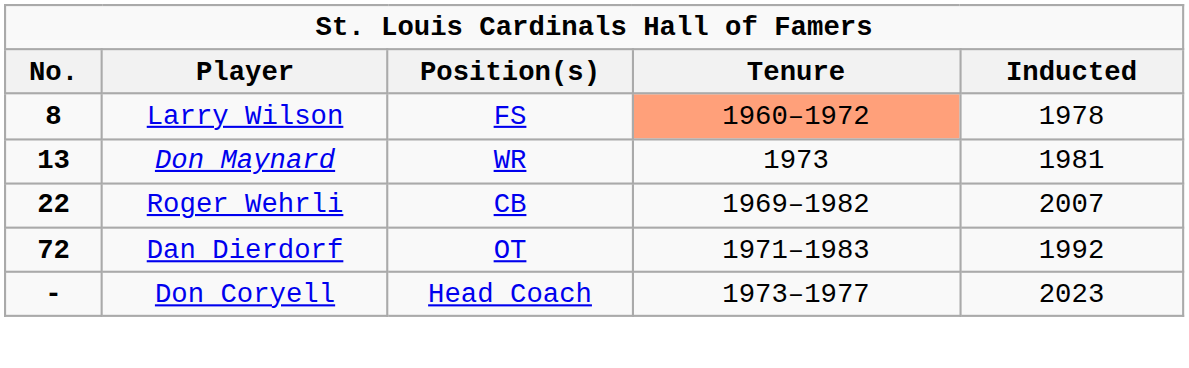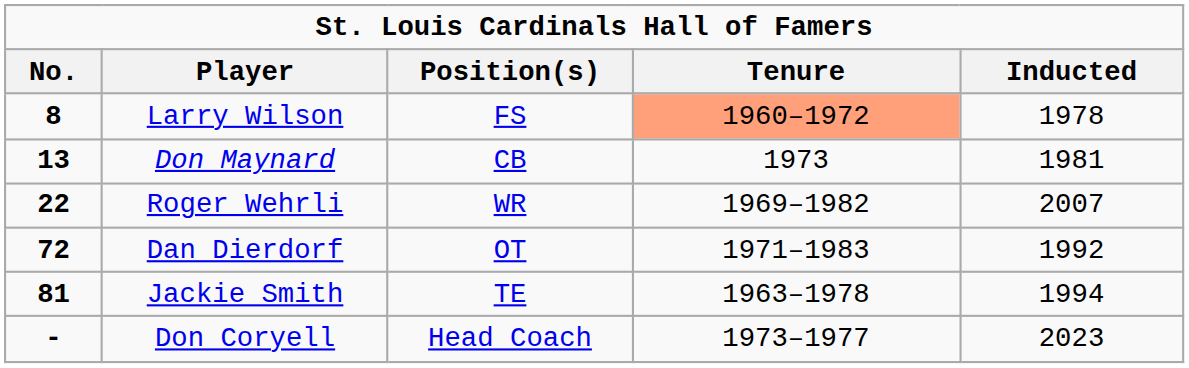(510, 161) WR -> (510, 161) CB
(510, 205) CB -> (510, 205) WR
+ row: (245, 294)
